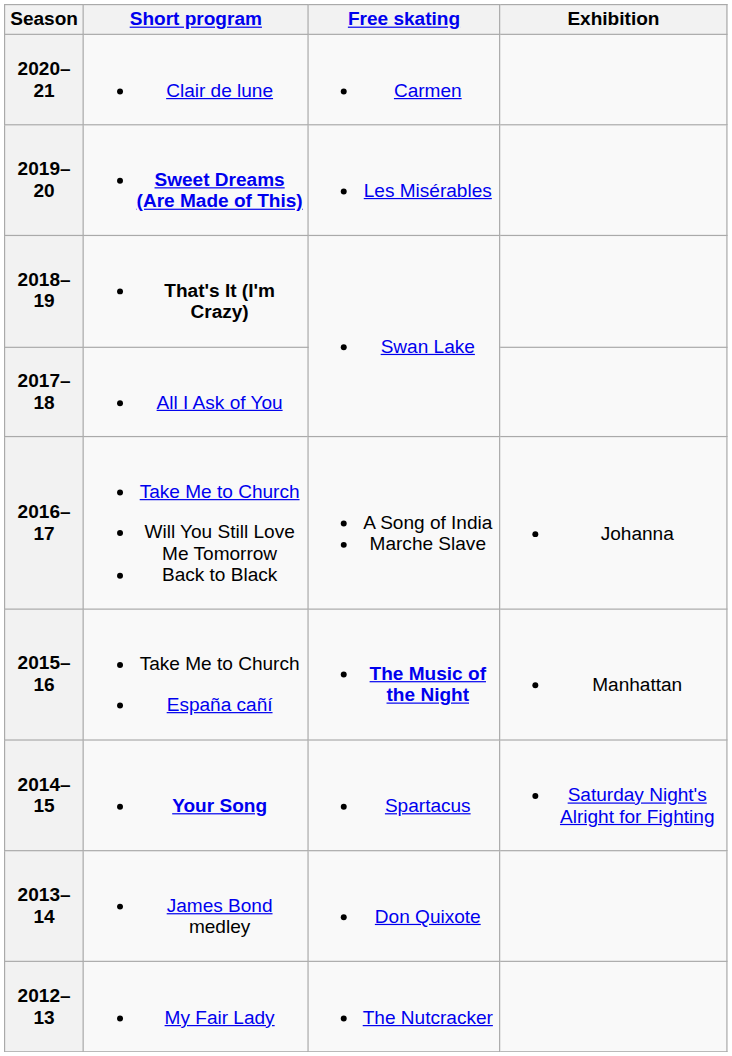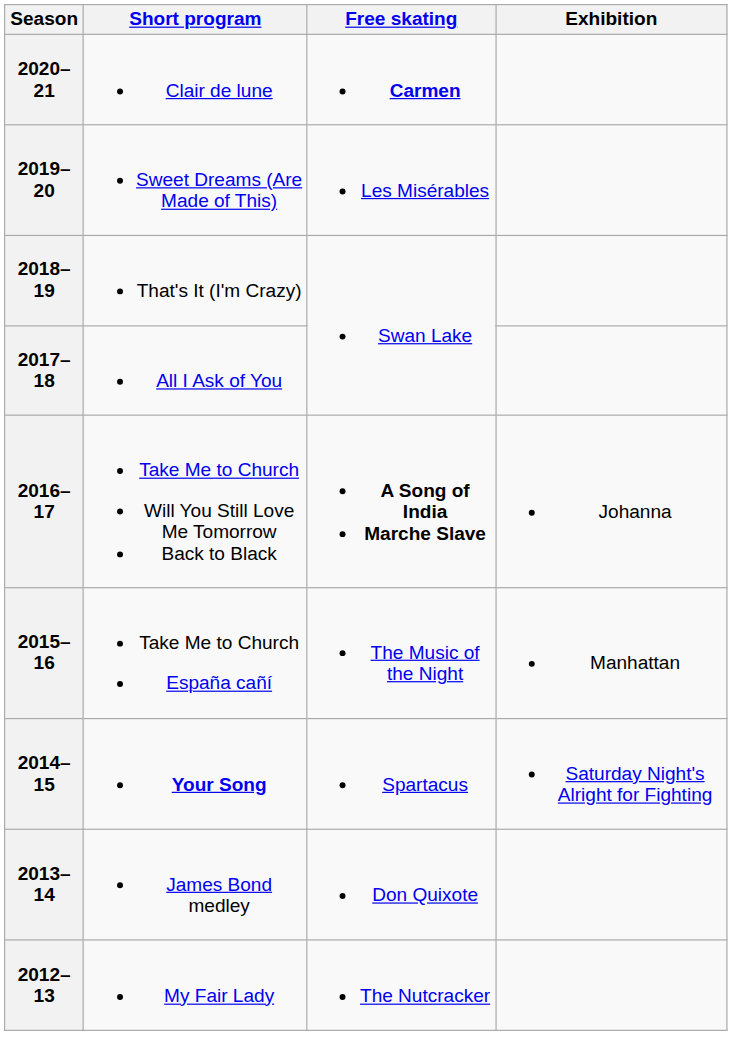(404, 90) normal -> (401, 90) bold
(196, 191) bold -> (195, 191) normal
(196, 302) bold -> (195, 291) normal
(404, 534) normal -> (401, 512) bold
(404, 685) bold -> (401, 664) normal
